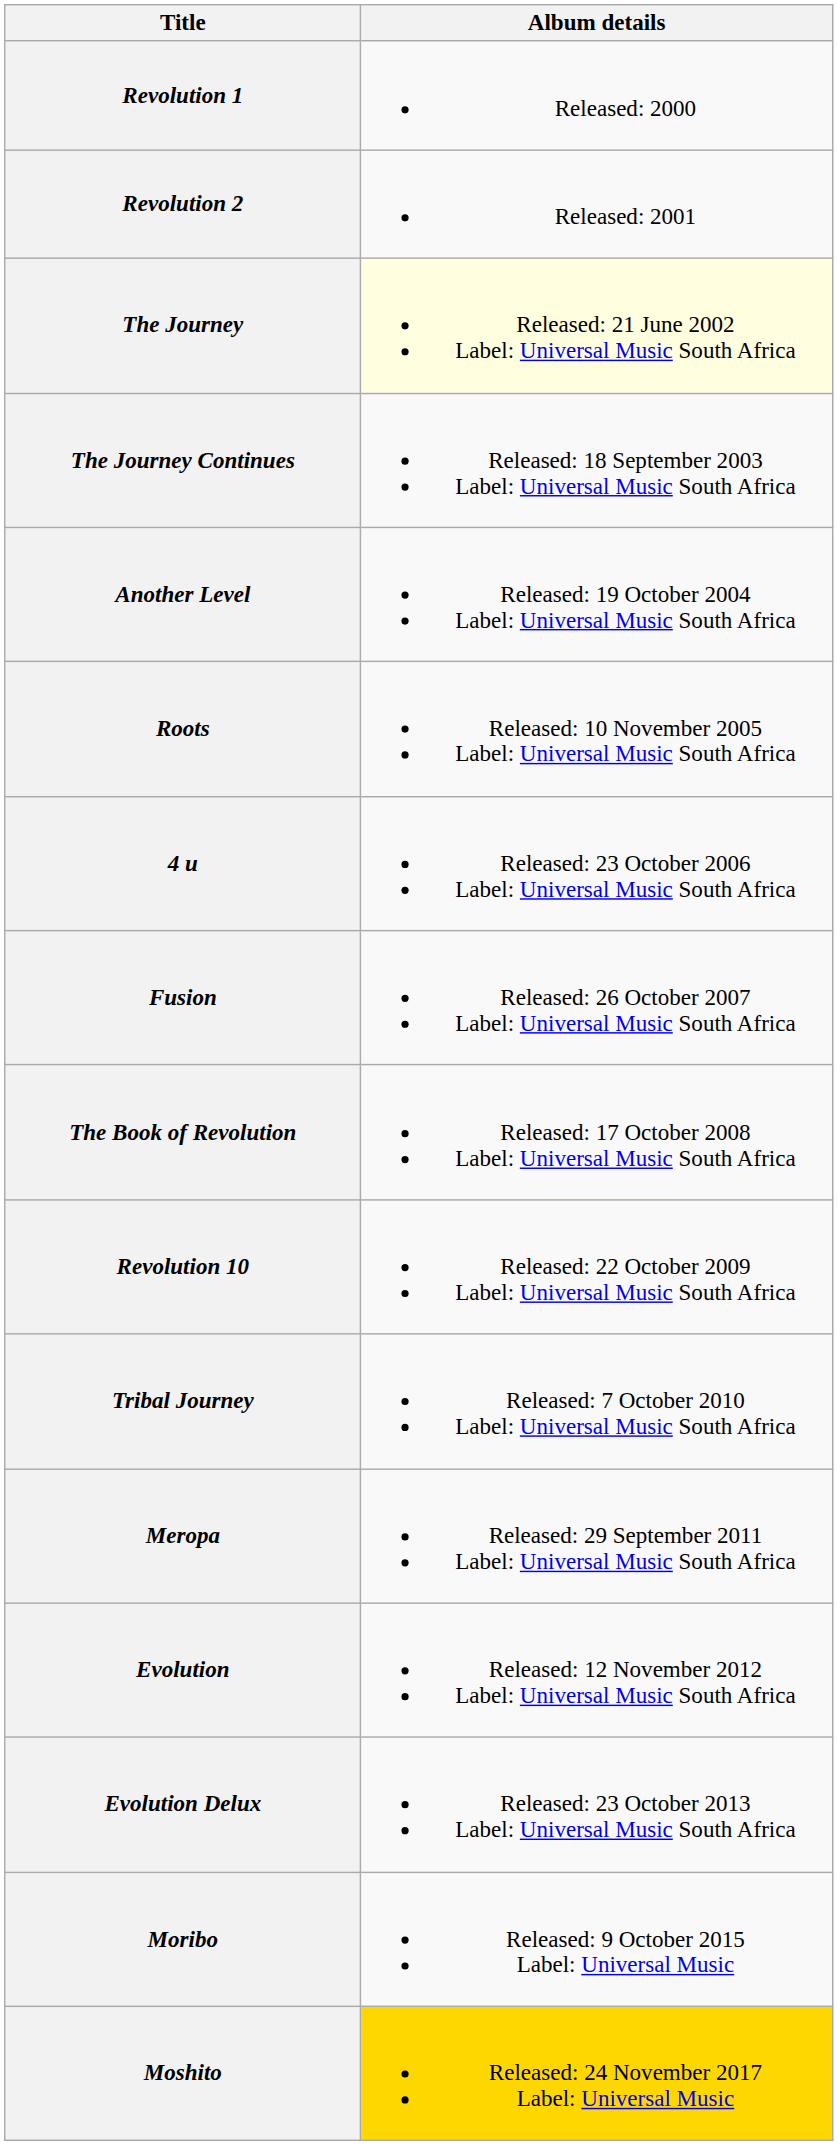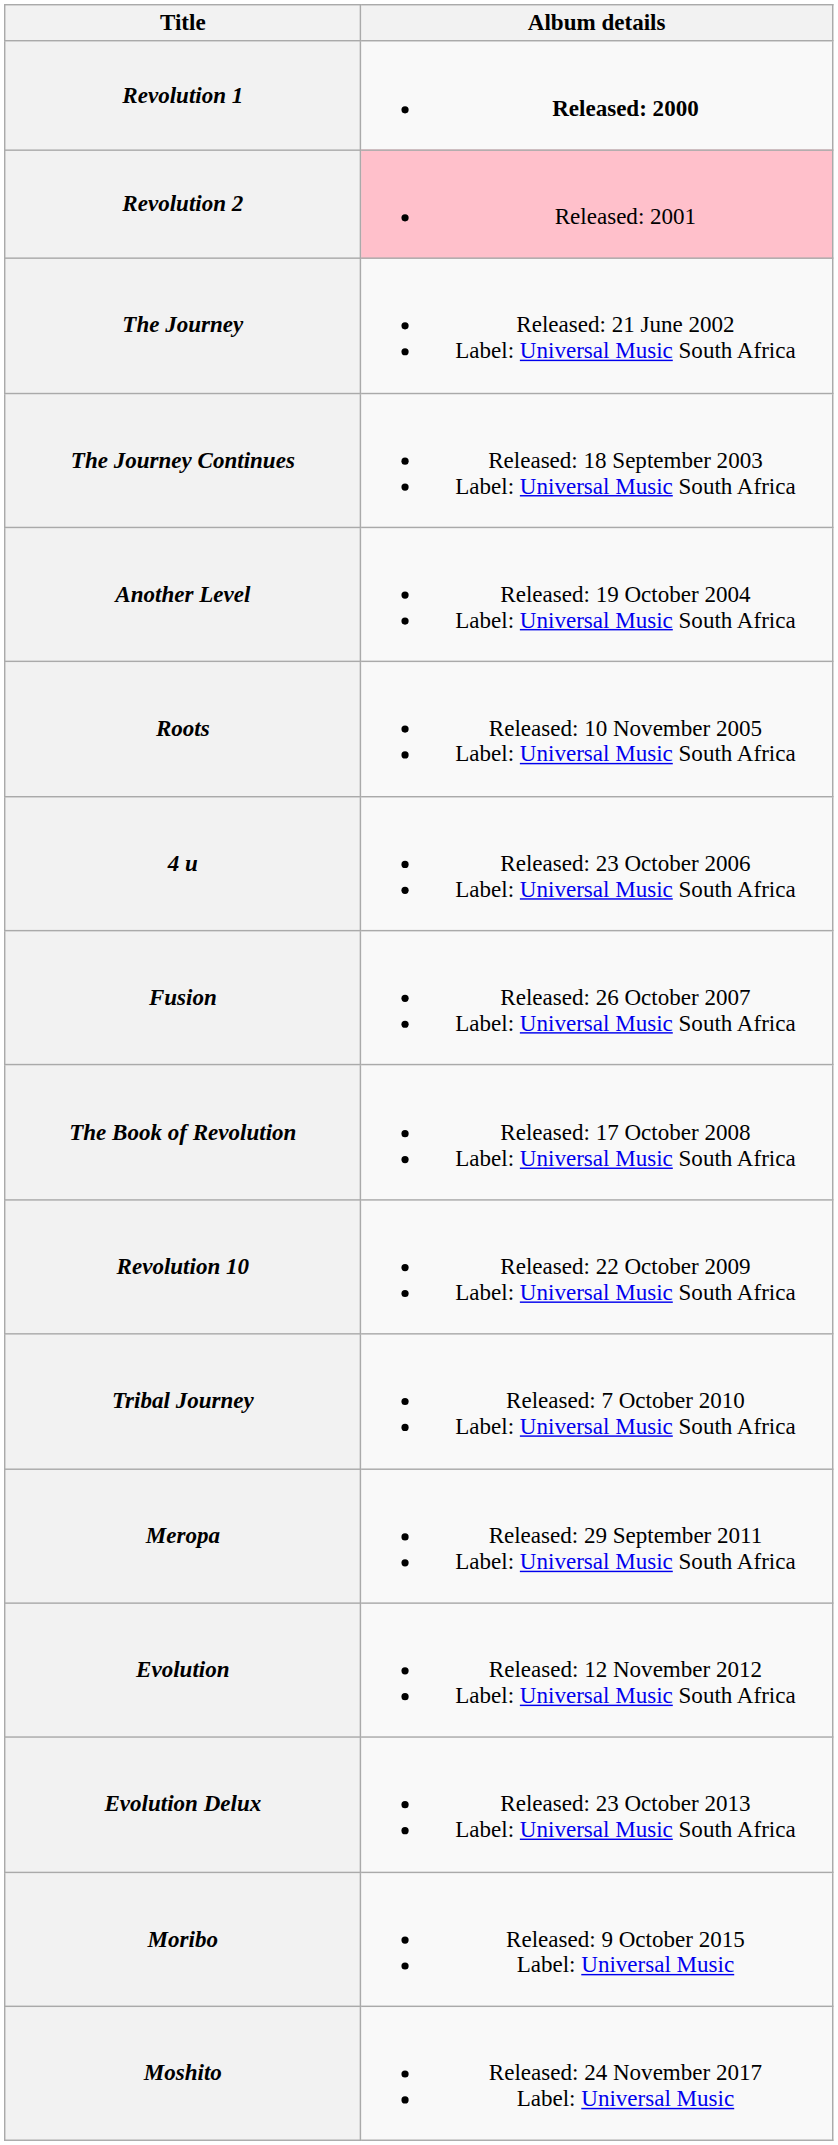(597, 108) normal -> (597, 108) bold
(597, 217) no background -> (597, 217) pink background
(597, 339) lightyellow background -> (597, 339) no background
(597, 2087) gold background -> (597, 2087) no background
